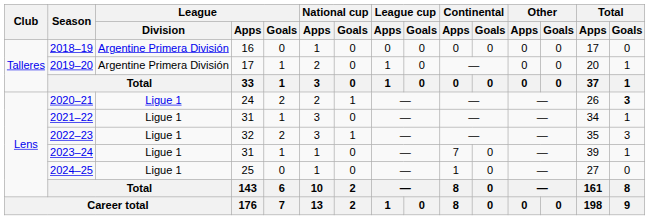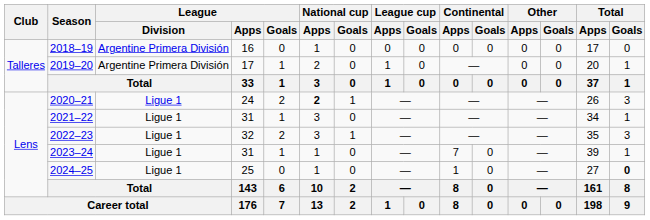(317, 100) normal -> (317, 100) bold
(627, 100) bold -> (627, 100) normal
(627, 170) normal -> (627, 170) bold
